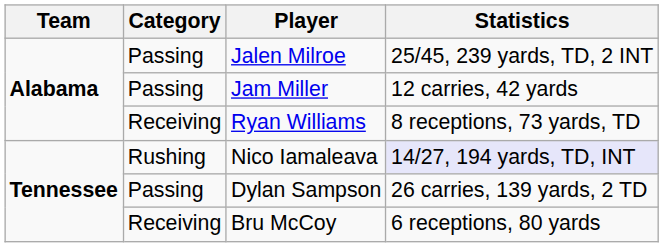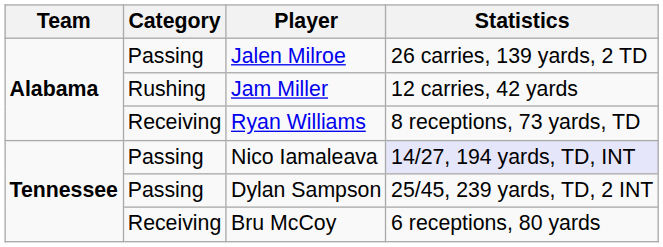(522, 55) 25/45, 239 yards, TD, 2 INT -> (519, 55) 26 carries, 139 yards, 2 TD
(166, 89) Passing -> (167, 89) Rushing
(167, 156) Rushing -> (166, 156) Passing
(519, 190) 26 carries, 139 yards, 2 TD -> (522, 190) 25/45, 239 yards, TD, 2 INT
